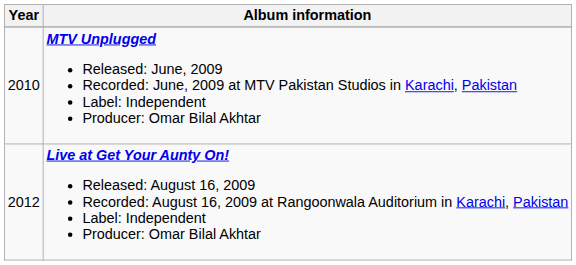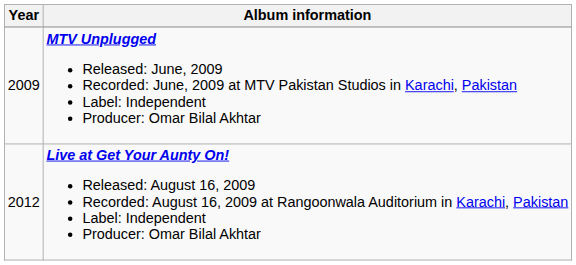(24, 85) 2010 -> (24, 85) 2009
